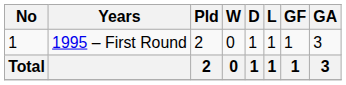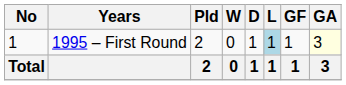(271, 42) no background -> (271, 42) lightblue background
(318, 42) no background -> (318, 42) lightyellow background
